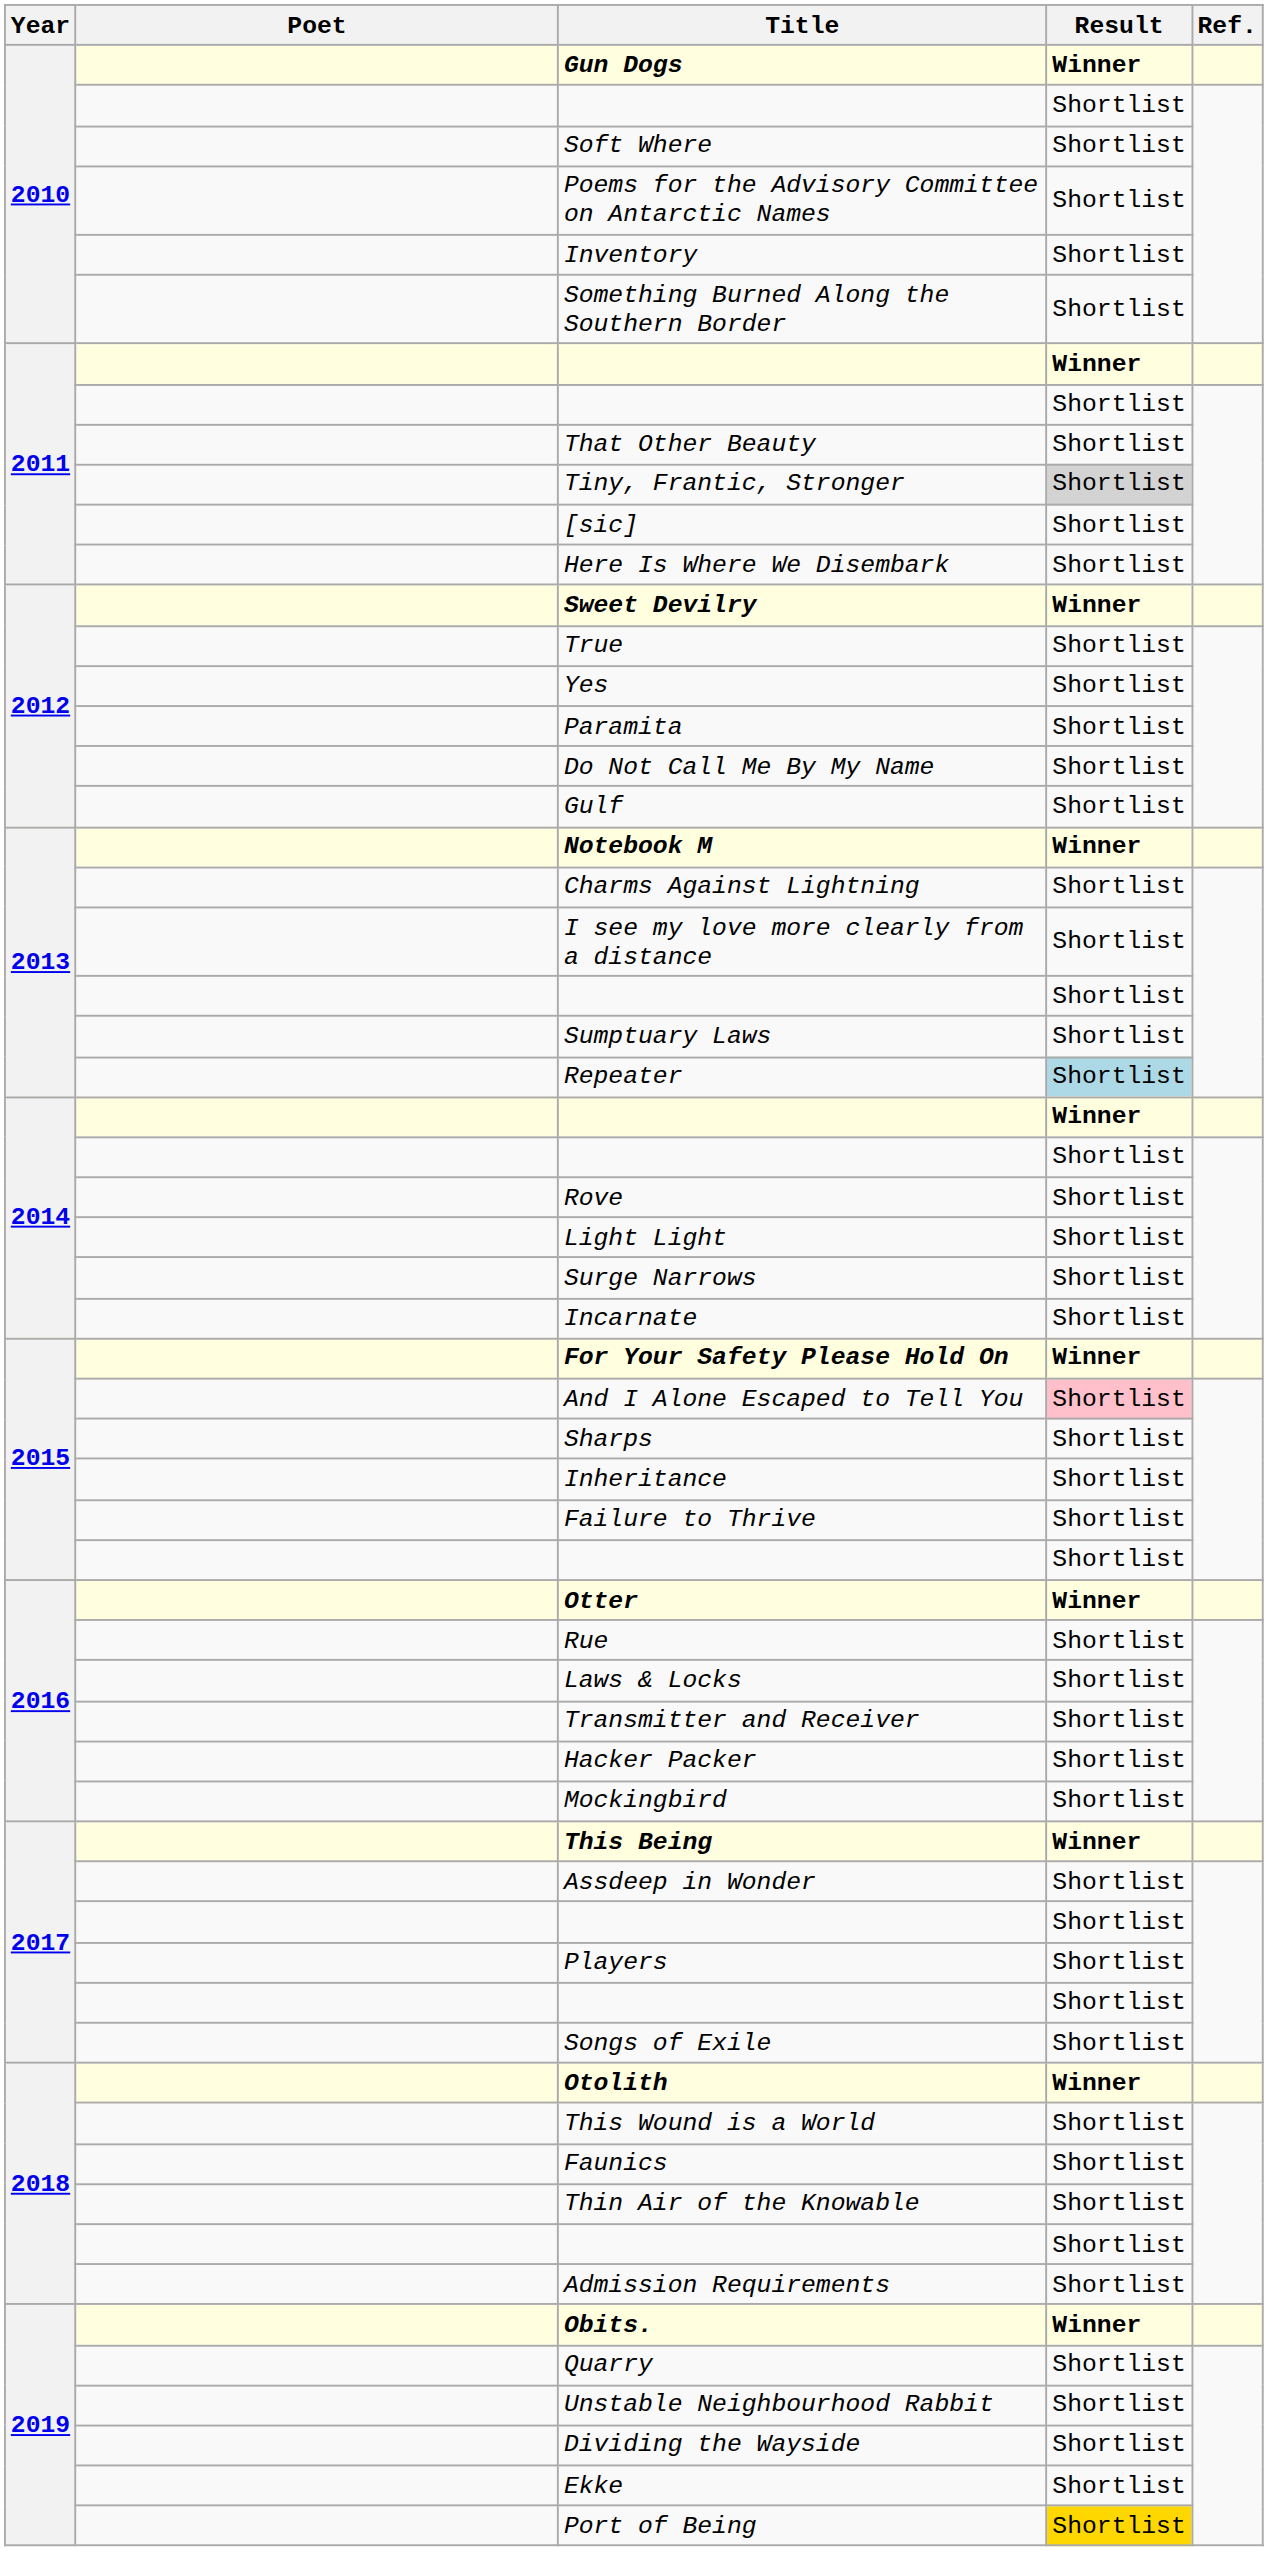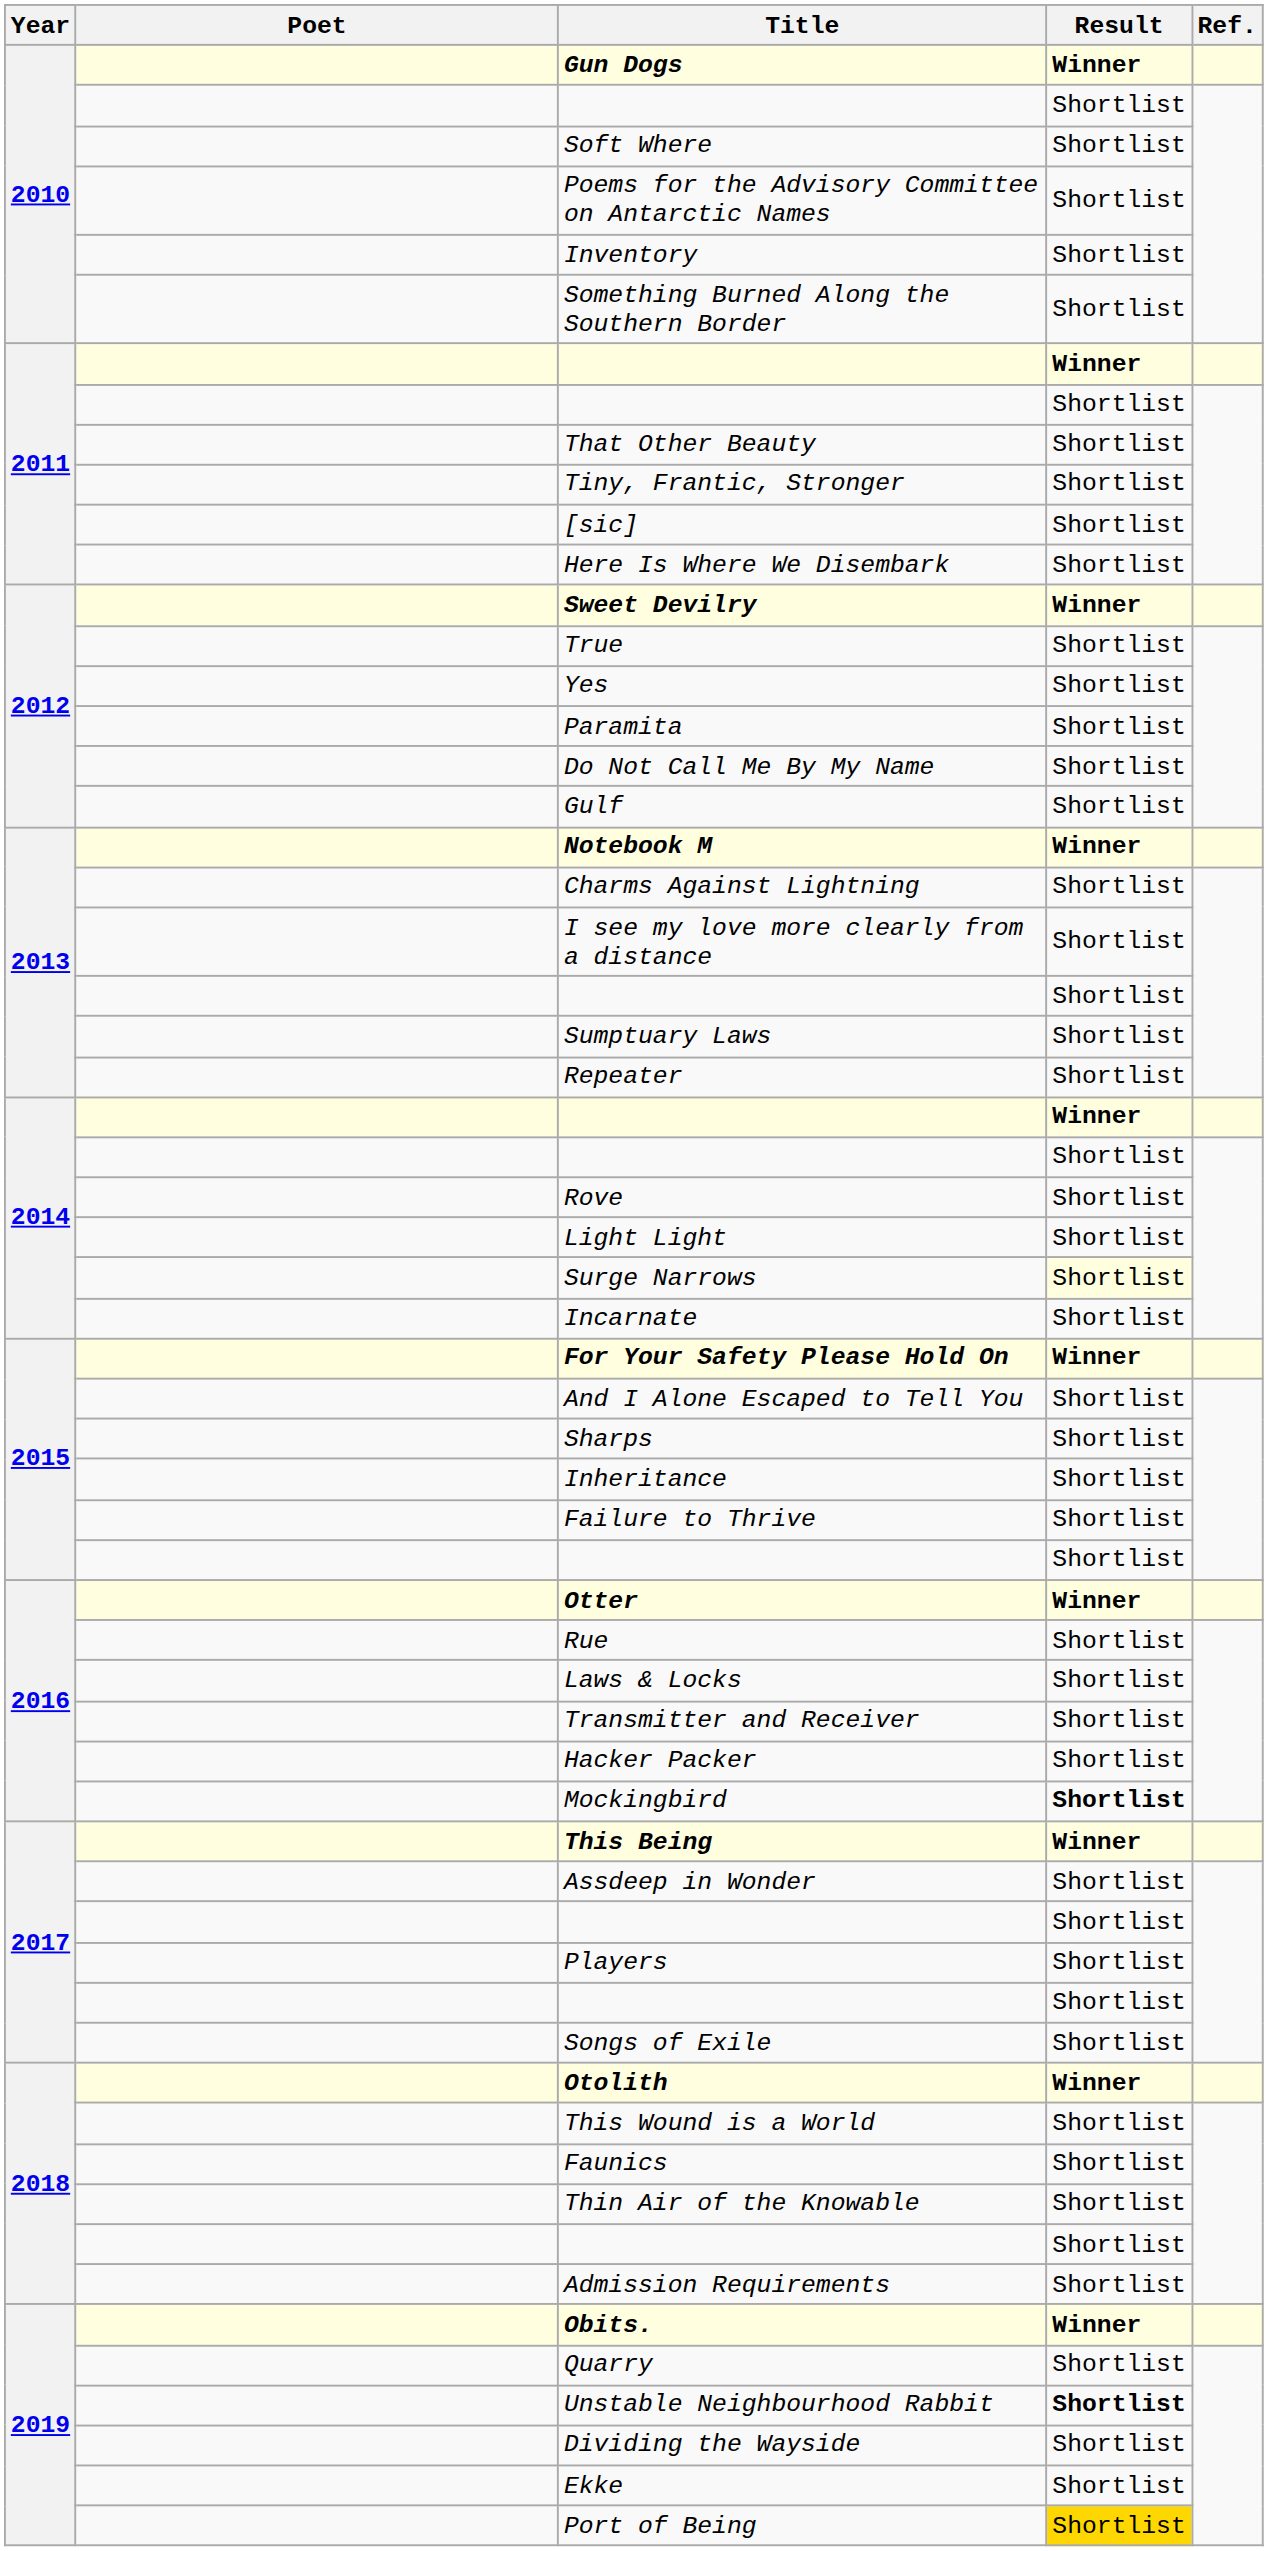(1119, 485) lightgrey background -> (1119, 485) no background
(1119, 1077) lightblue background -> (1119, 1077) no background
(1119, 1278) no background -> (1119, 1278) lightyellow background
(1119, 1399) pink background -> (1119, 1399) no background
(1119, 1801) normal -> (1119, 1801) bold
(1119, 2405) normal -> (1119, 2405) bold
